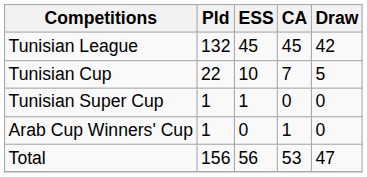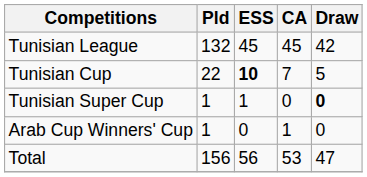(248, 74) normal -> (248, 74) bold
(320, 102) normal -> (320, 102) bold
